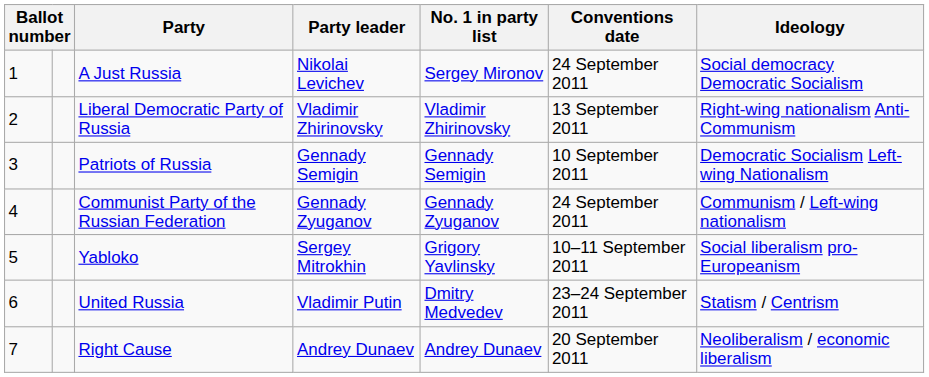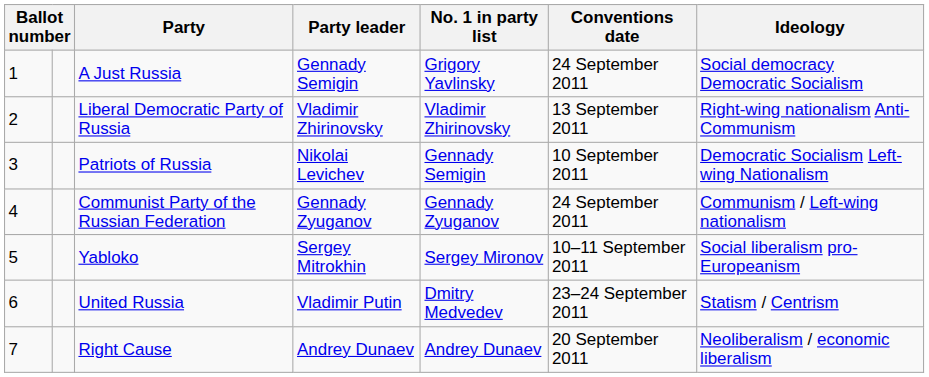(330, 73) Nikolai Levichev -> (331, 73) Gennady Semigin
(484, 73) Sergey Mironov -> (460, 73) Grigory Yavlinsky
(331, 165) Gennady Semigin -> (330, 165) Nikolai Levichev
(460, 257) Grigory Yavlinsky -> (484, 257) Sergey Mironov
